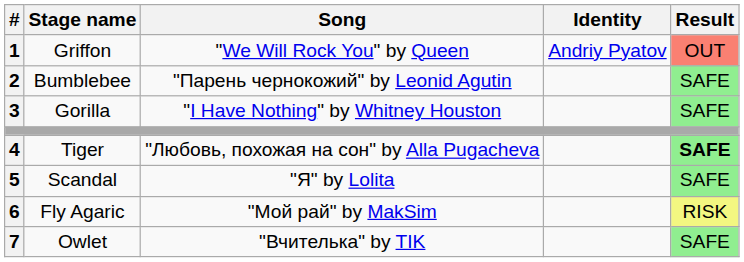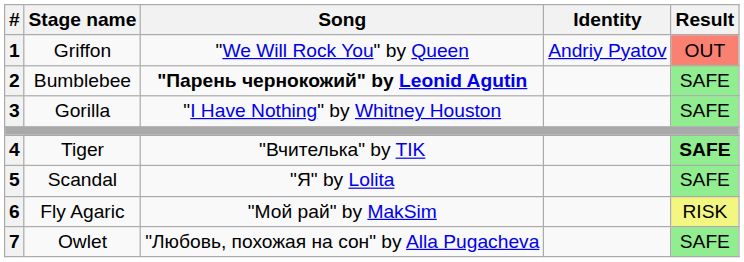(342, 80) normal -> (342, 80) bold
(342, 150) "Любовь, похожая на сон" by Alla Pugacheva -> (342, 150) "Вчителька" by TIK
(342, 241) "Вчителька" by TIK -> (342, 241) "Любовь, похожая на сон" by Alla Pugacheva
